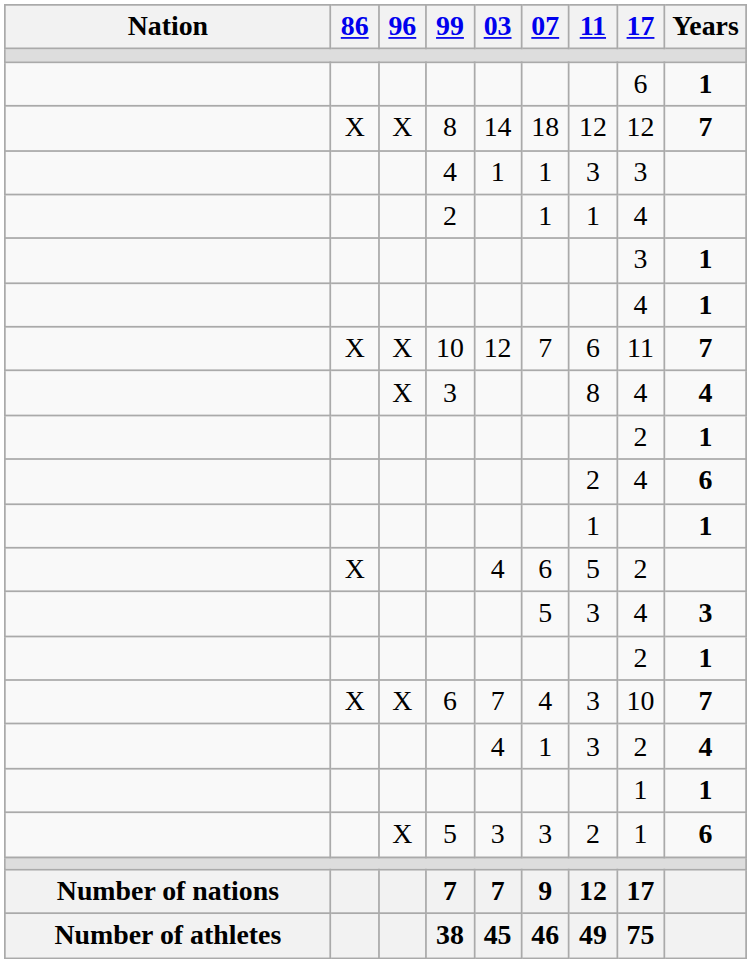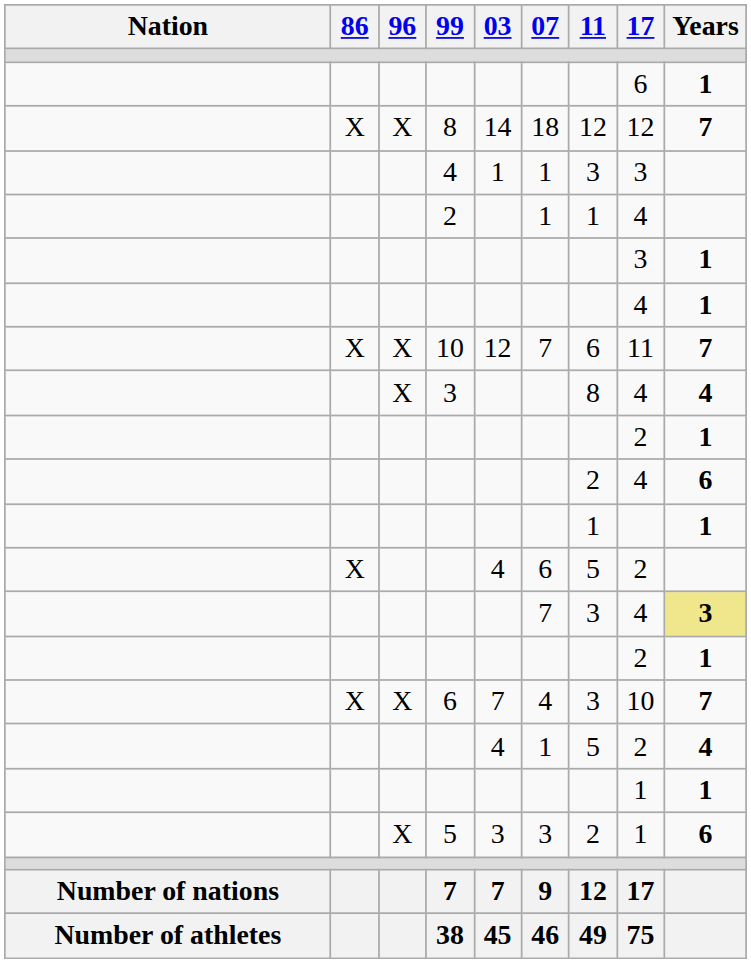(545, 613) 5 -> (545, 613) 7
(706, 613) no background -> (706, 613) khaki background
(593, 745) 3 -> (593, 745) 5
